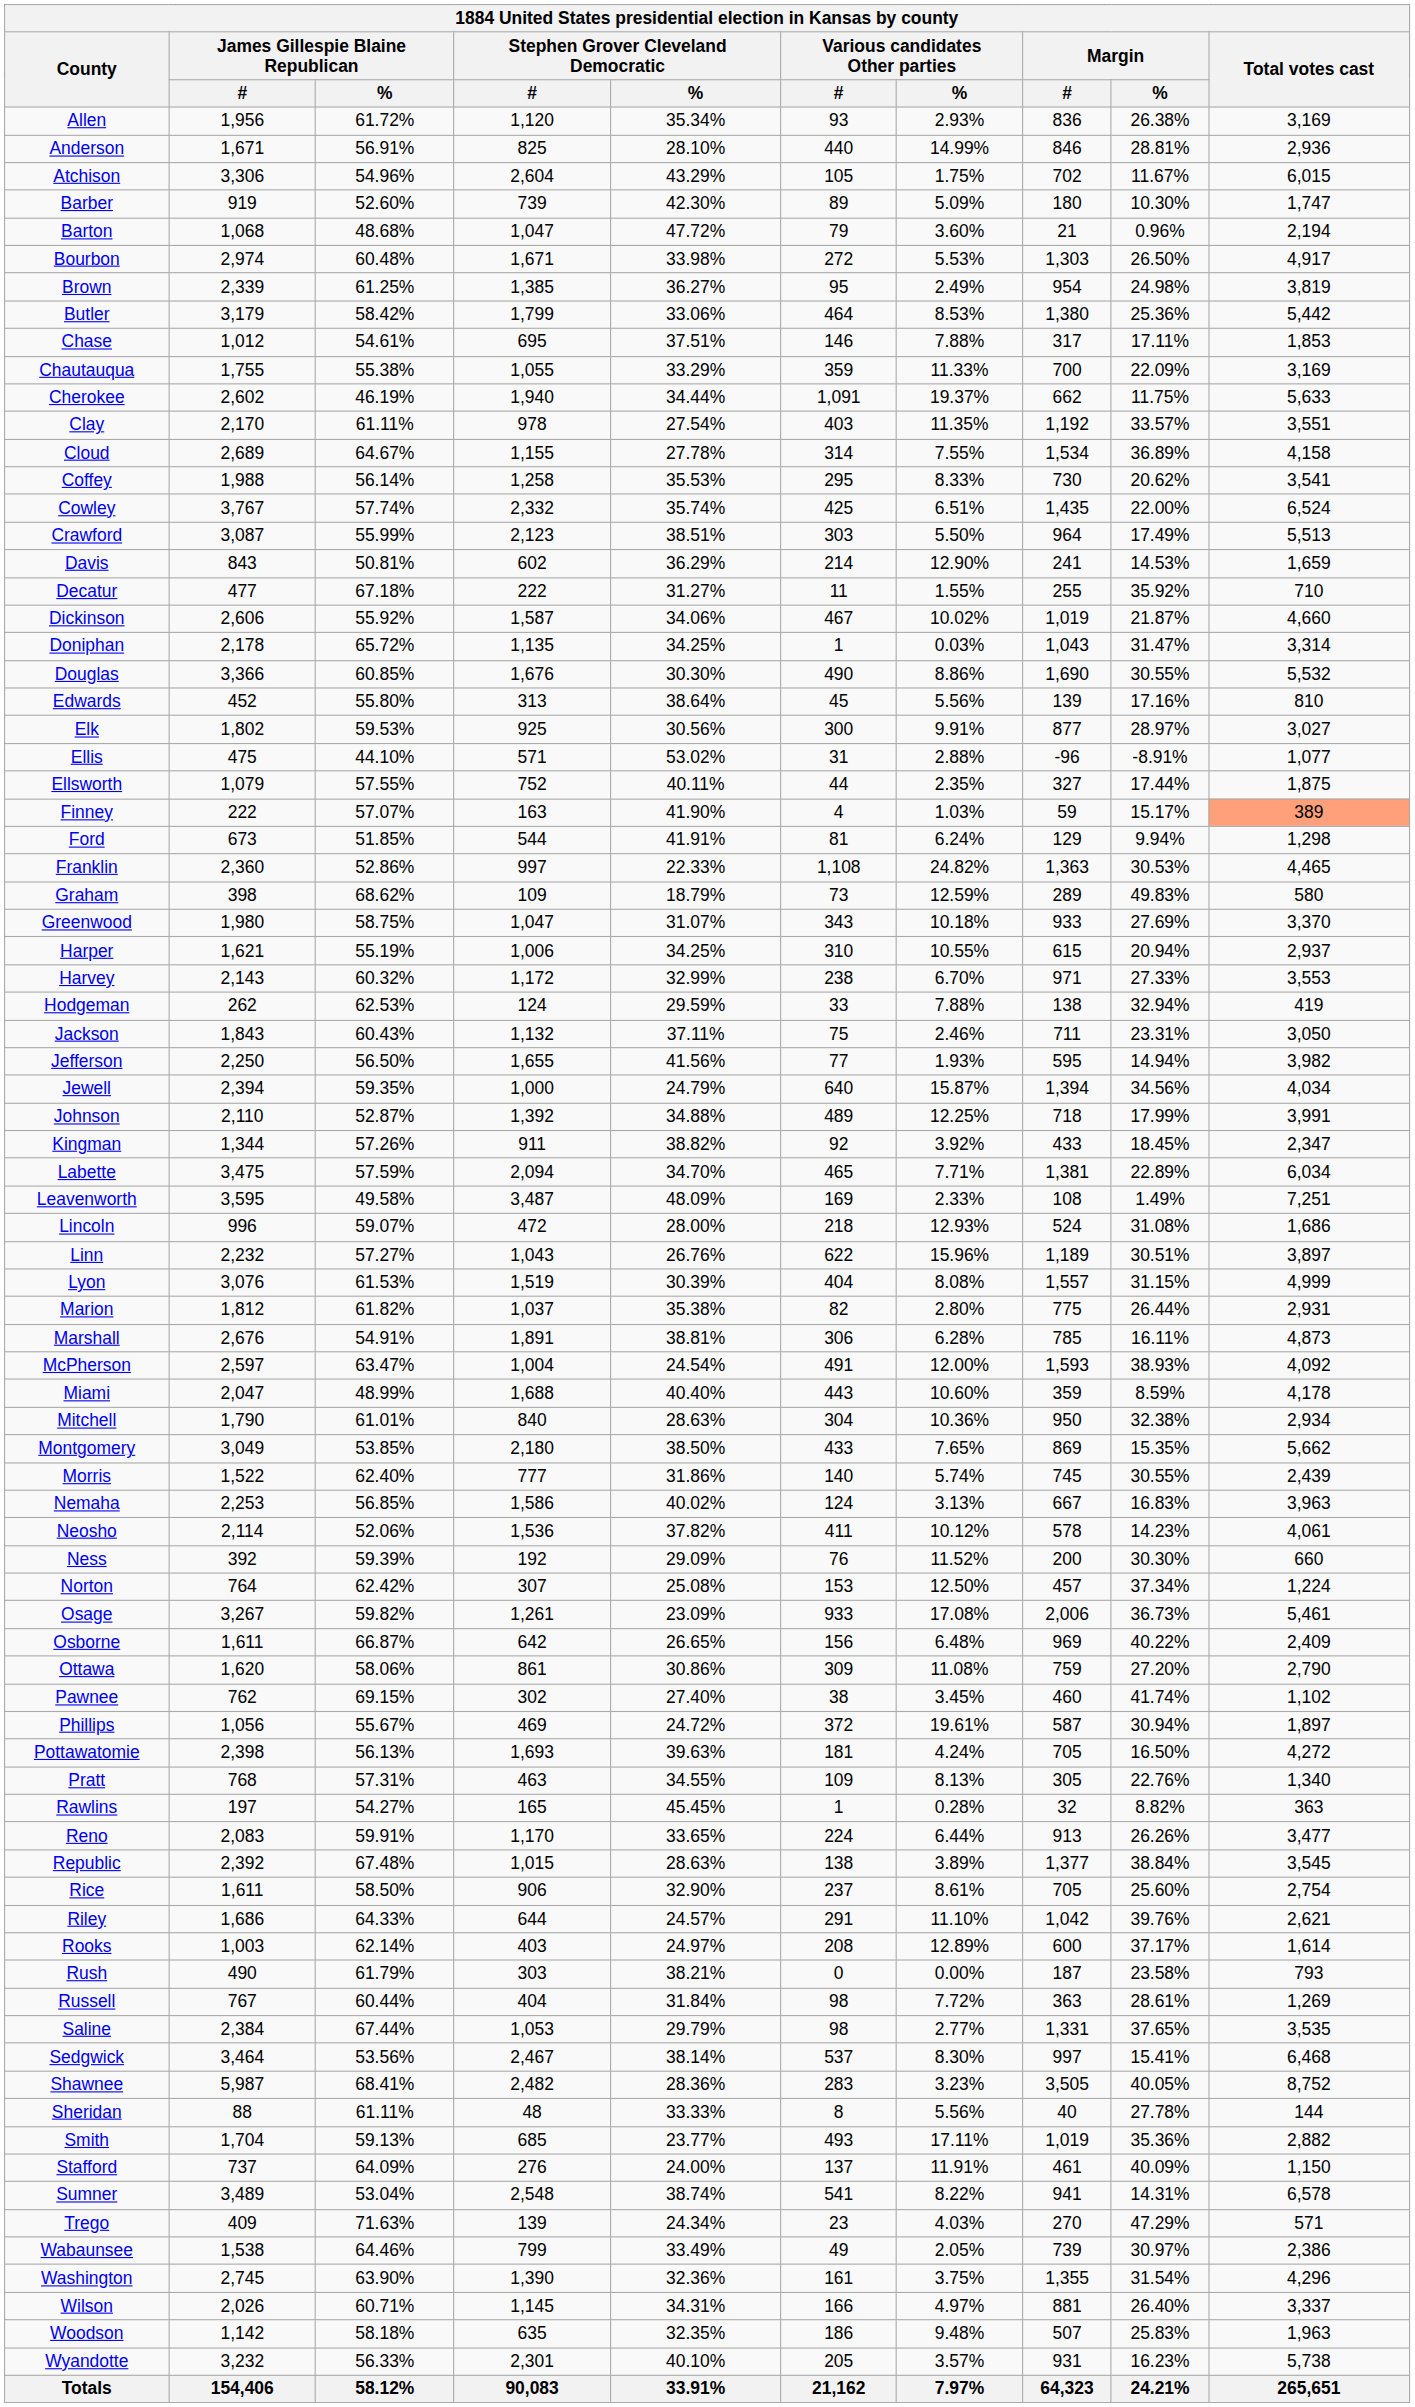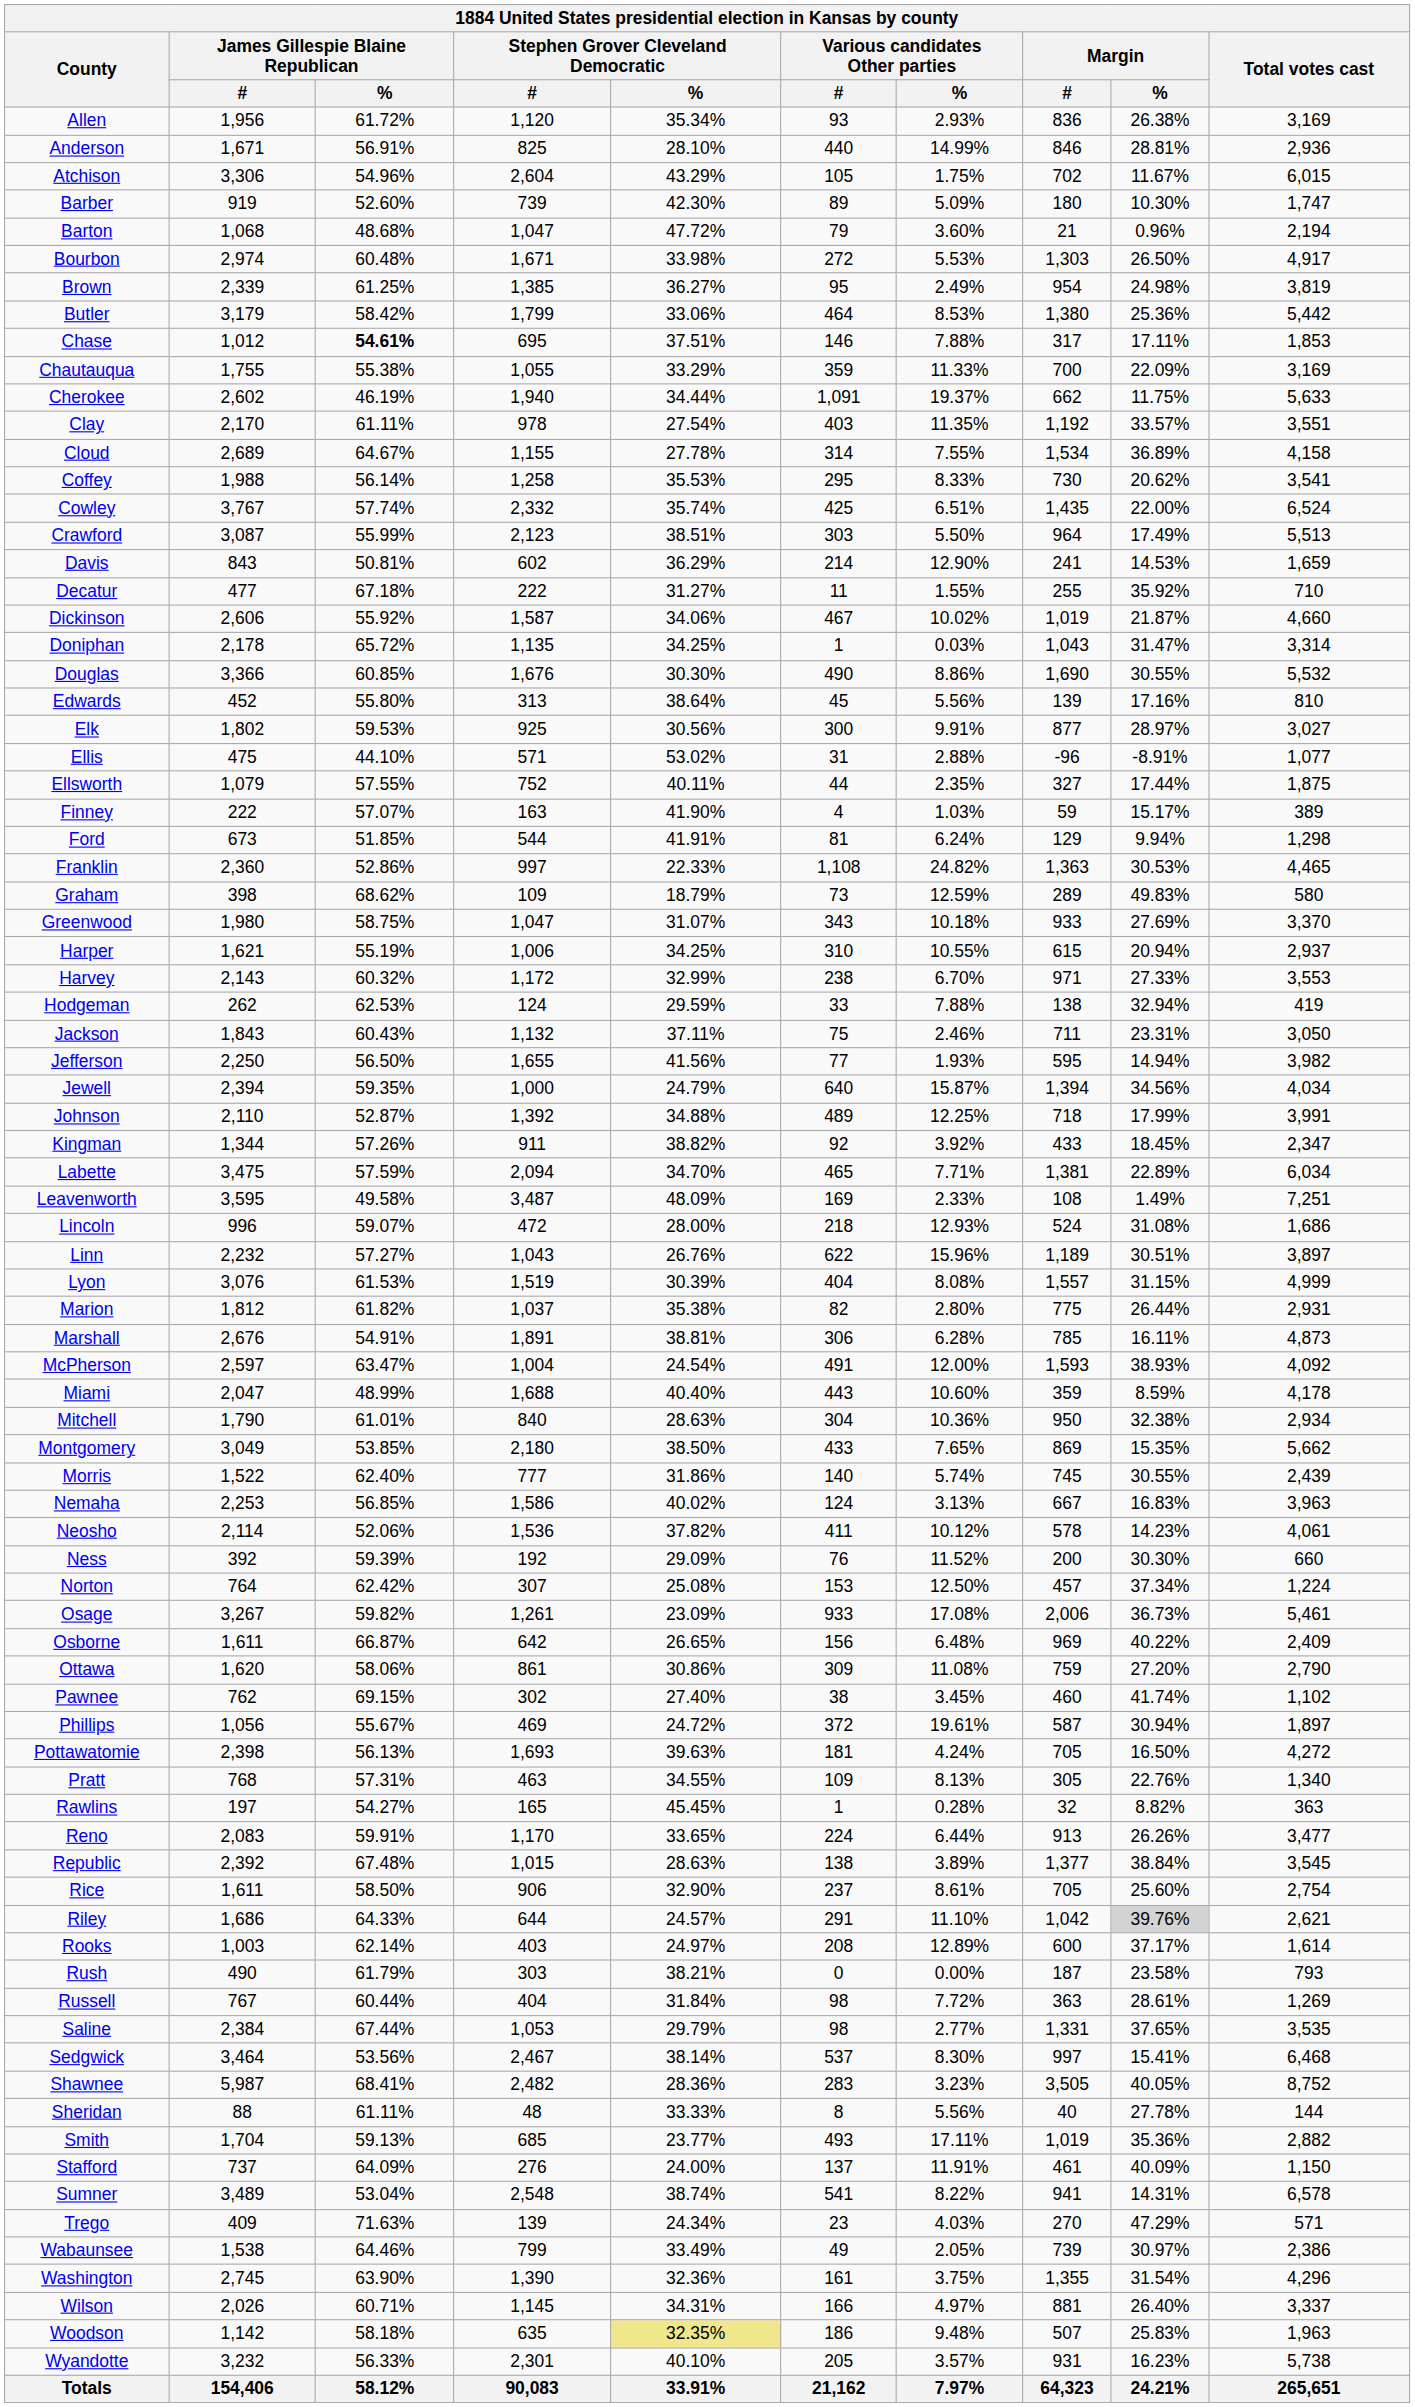(385, 342) normal -> (385, 342) bold
(1309, 812) lightsalmon background -> (1309, 812) no background
(1160, 1918) no background -> (1160, 1918) lightgrey background
(696, 2333) no background -> (696, 2333) khaki background
